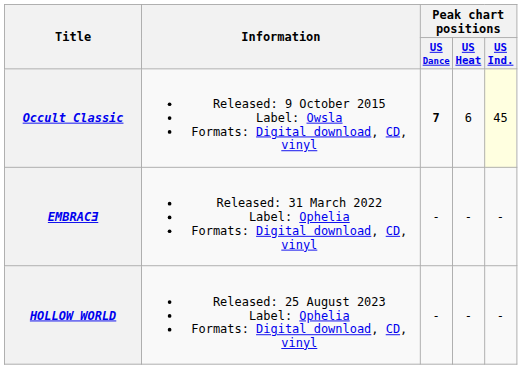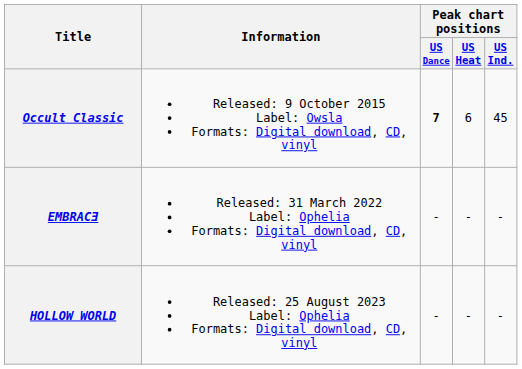(500, 118) lightyellow background -> (500, 118) no background
